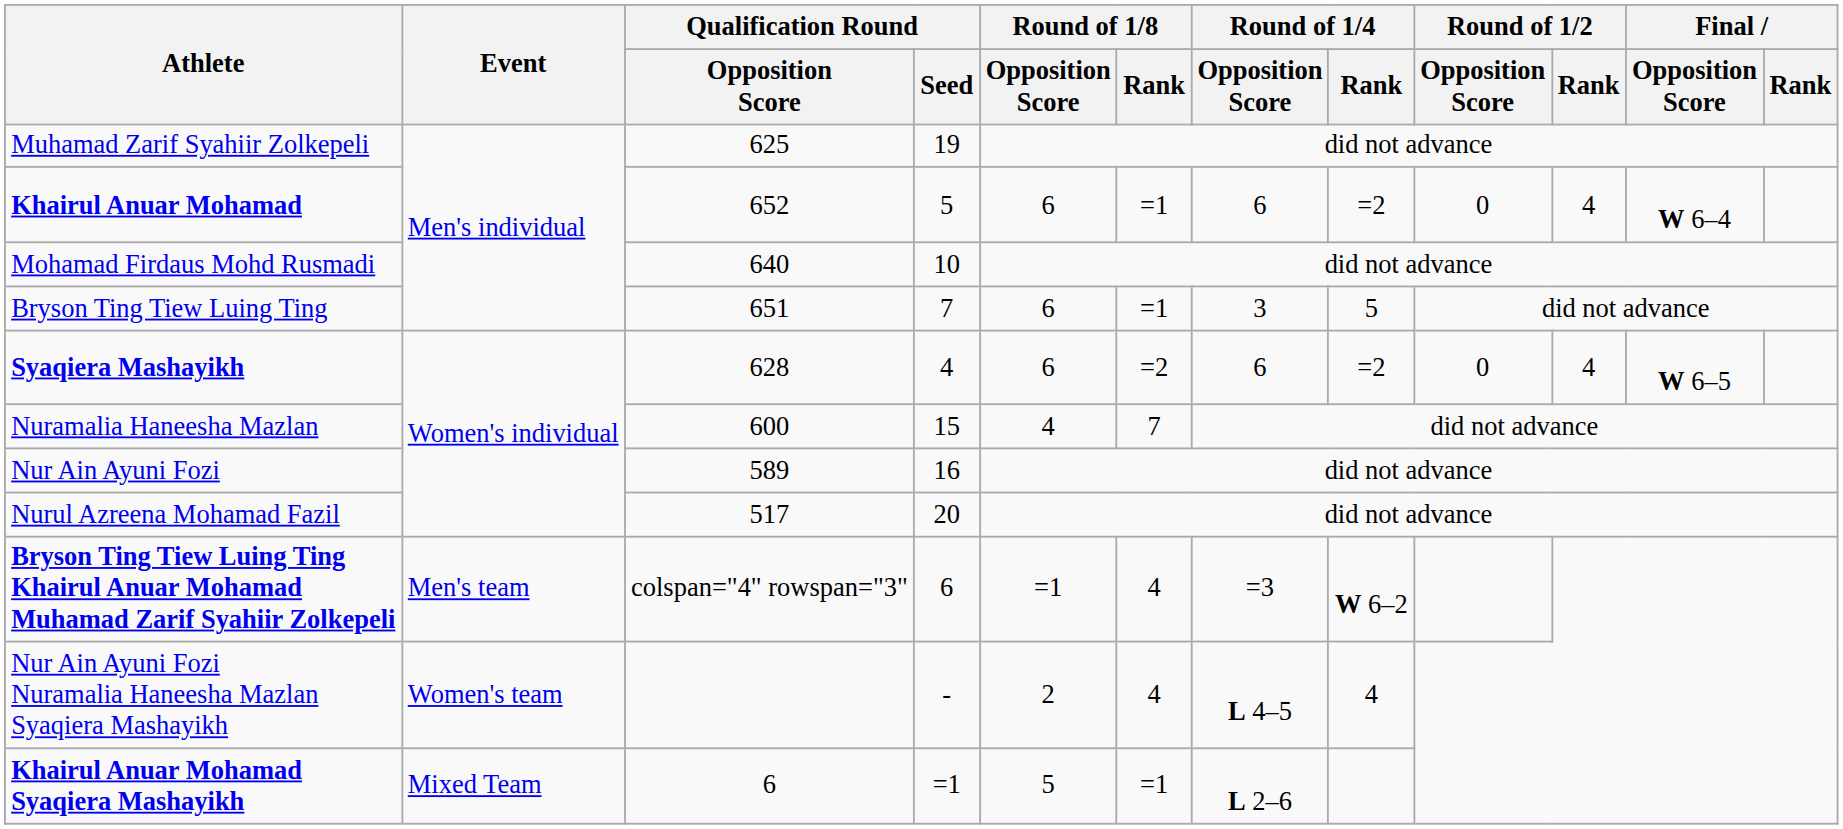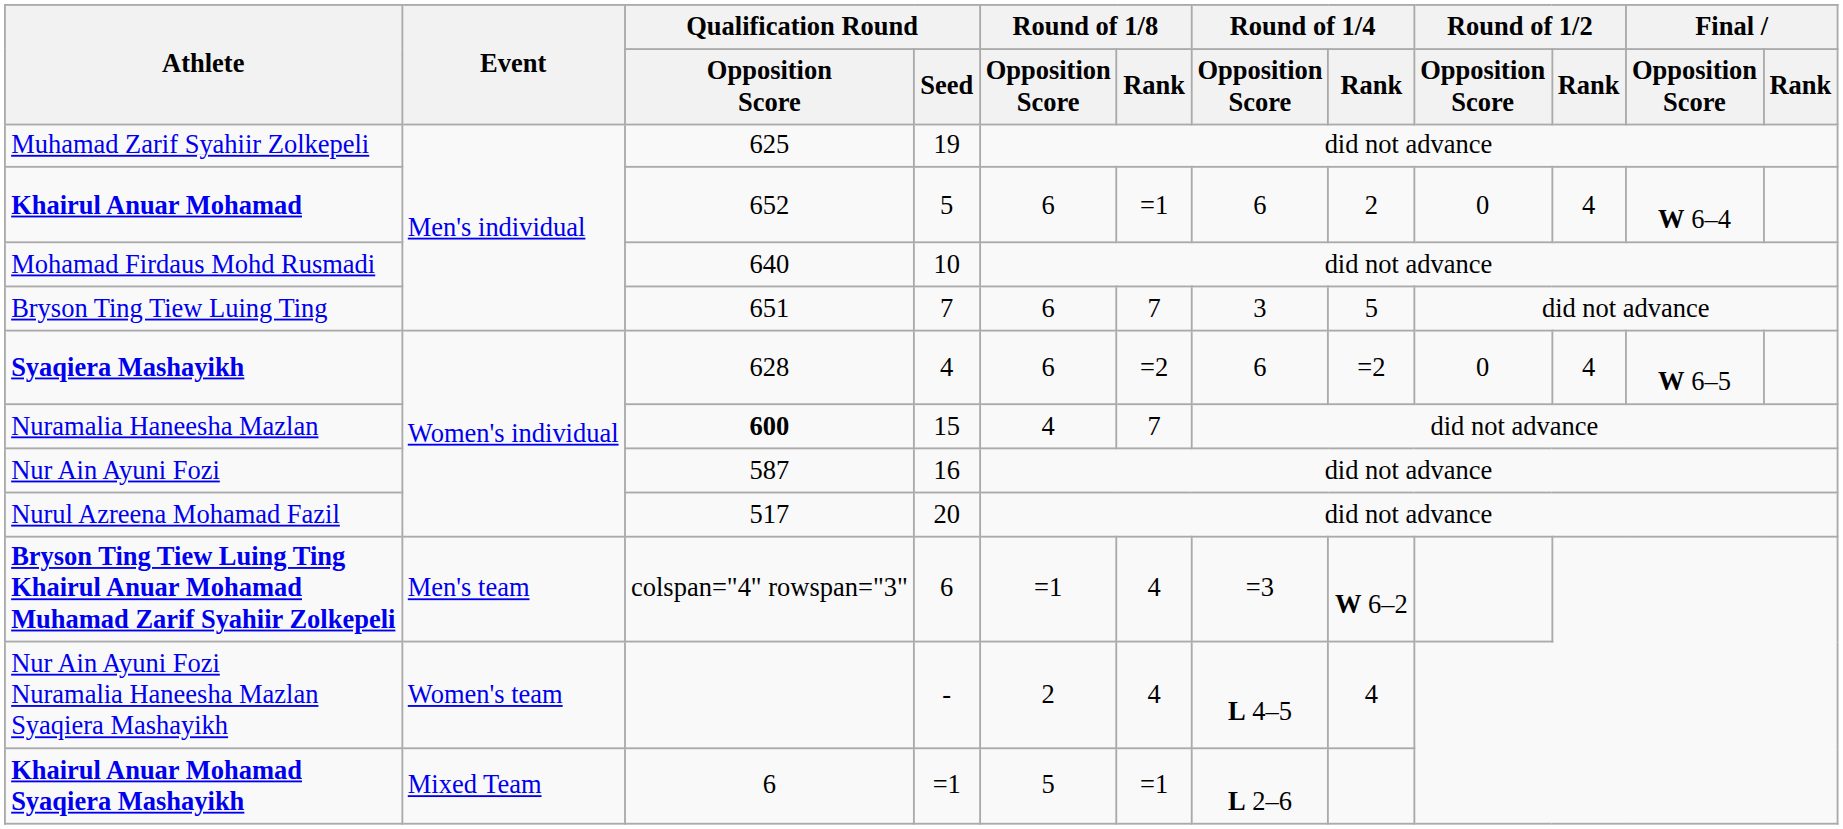(1371, 204) =2 -> (1371, 204) 2
(1154, 307) =1 -> (1154, 307) 7
(769, 426) normal -> (769, 426) bold
(769, 470) 589 -> (769, 470) 587
